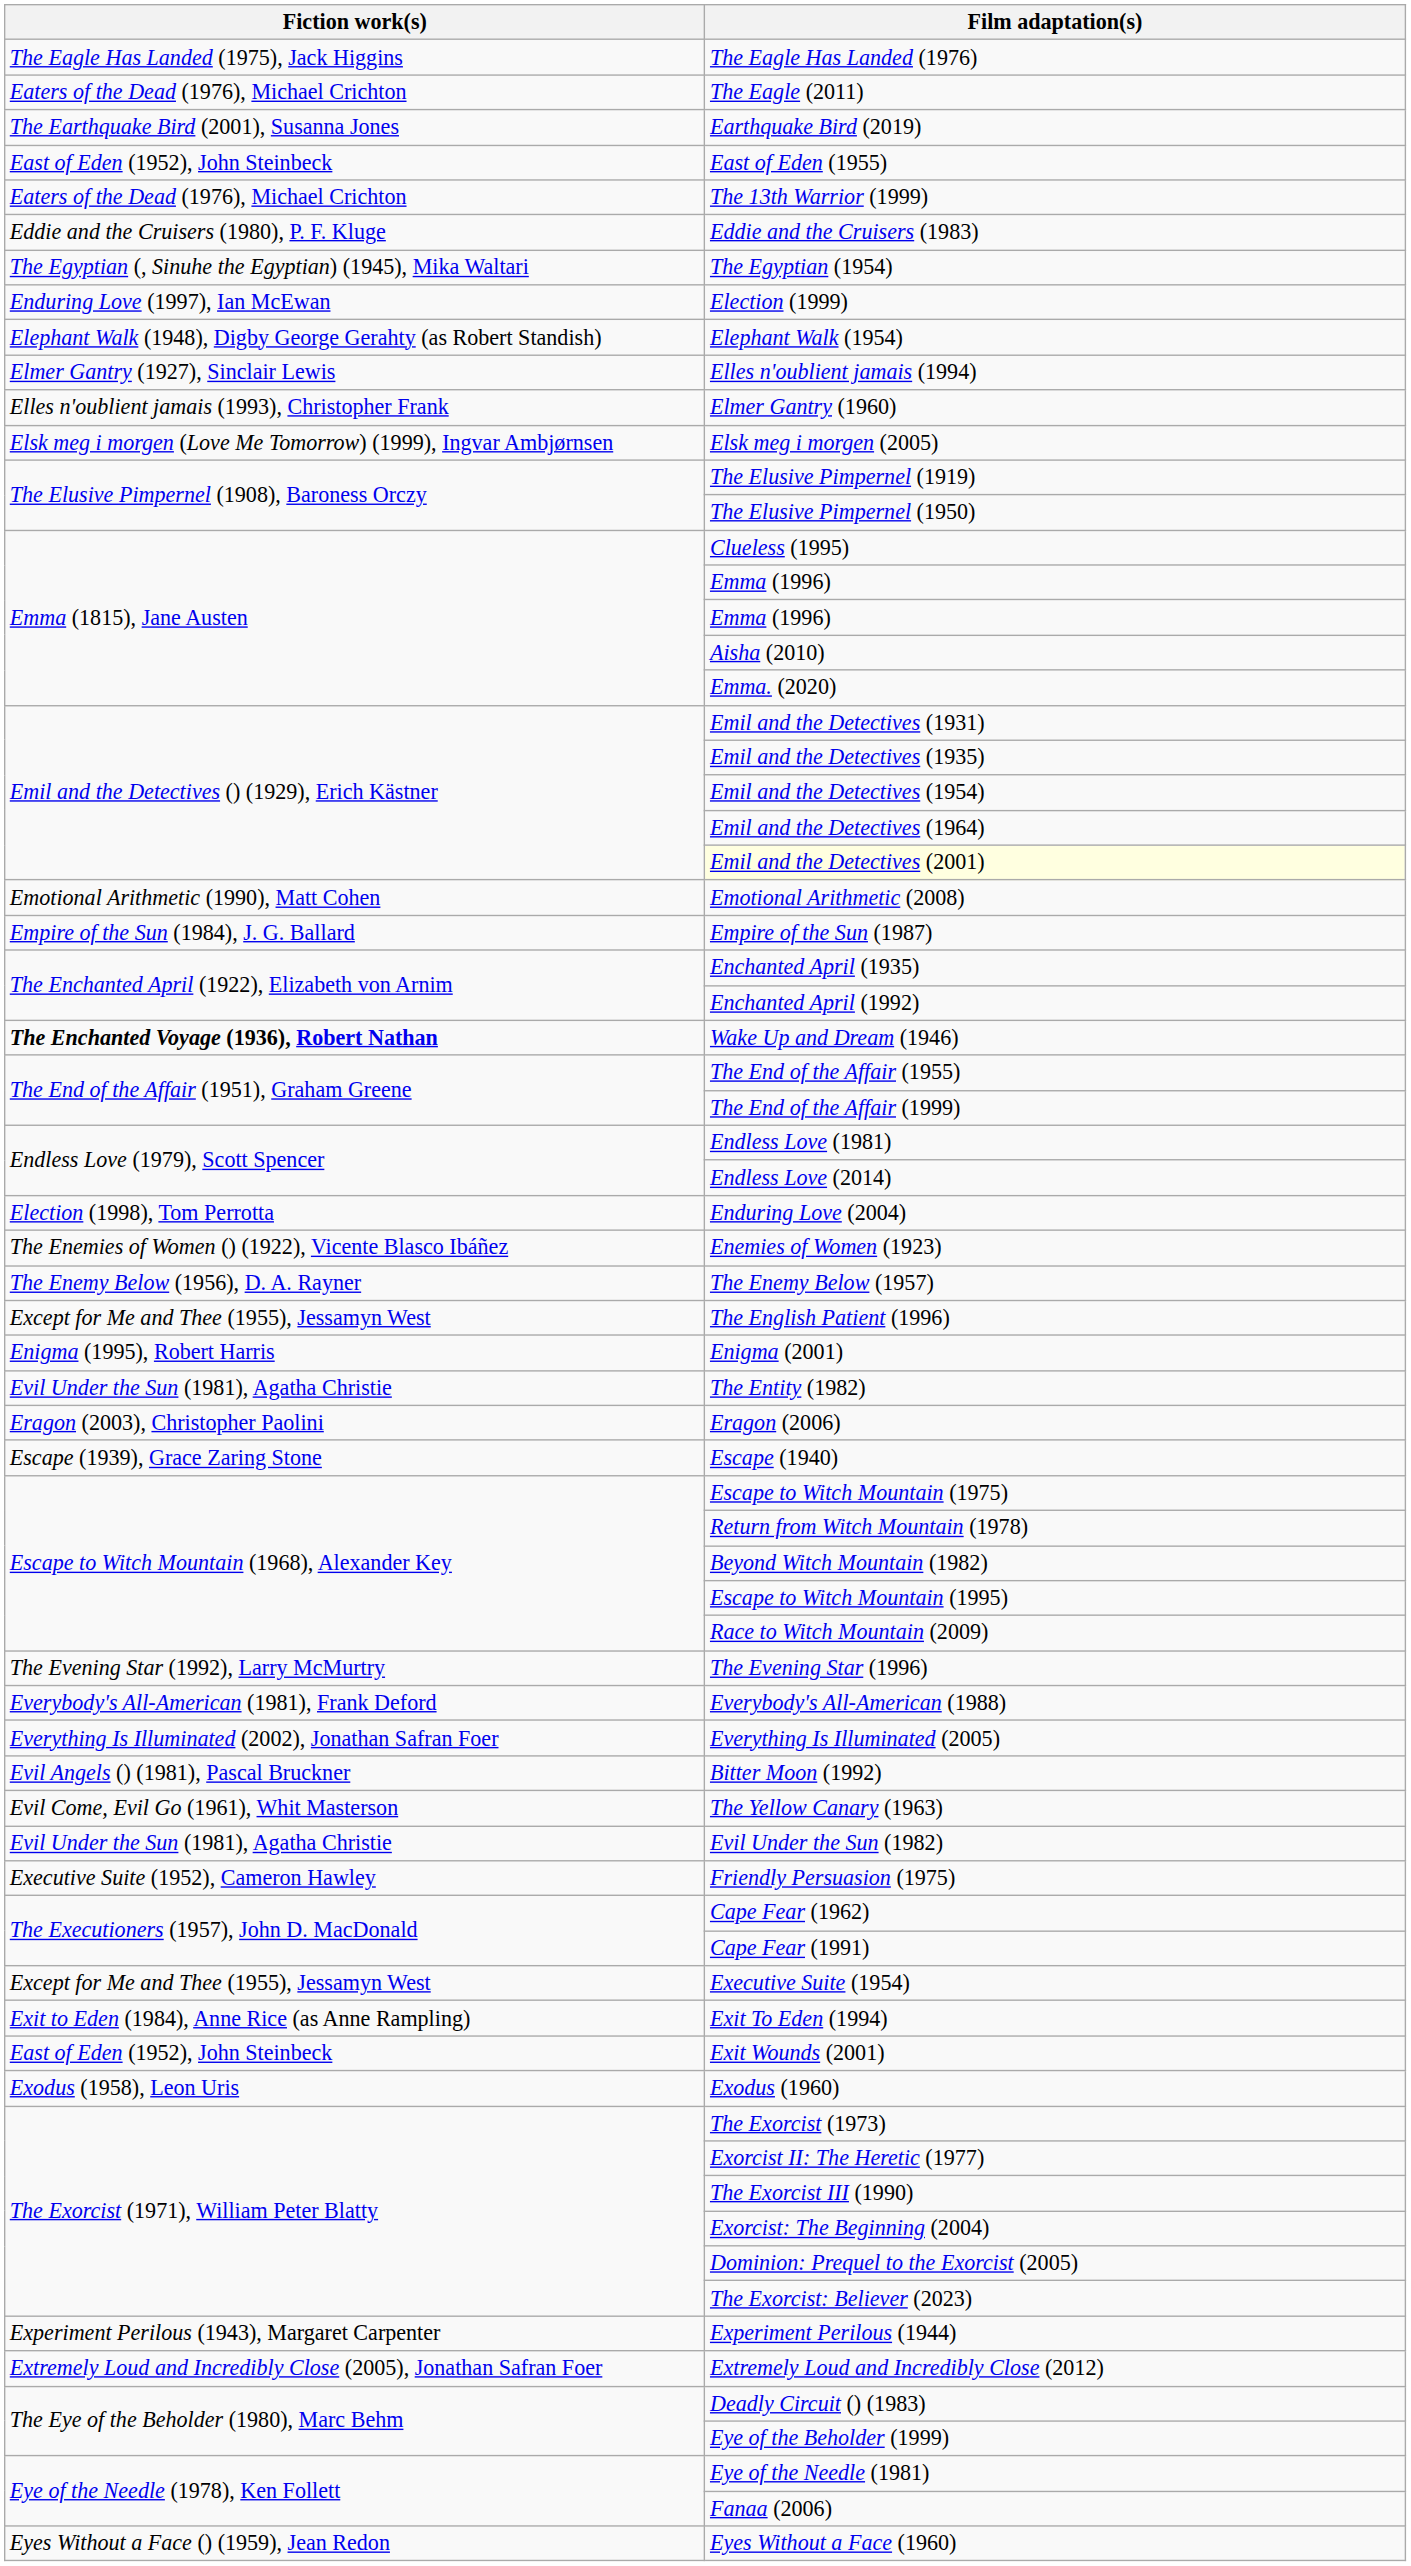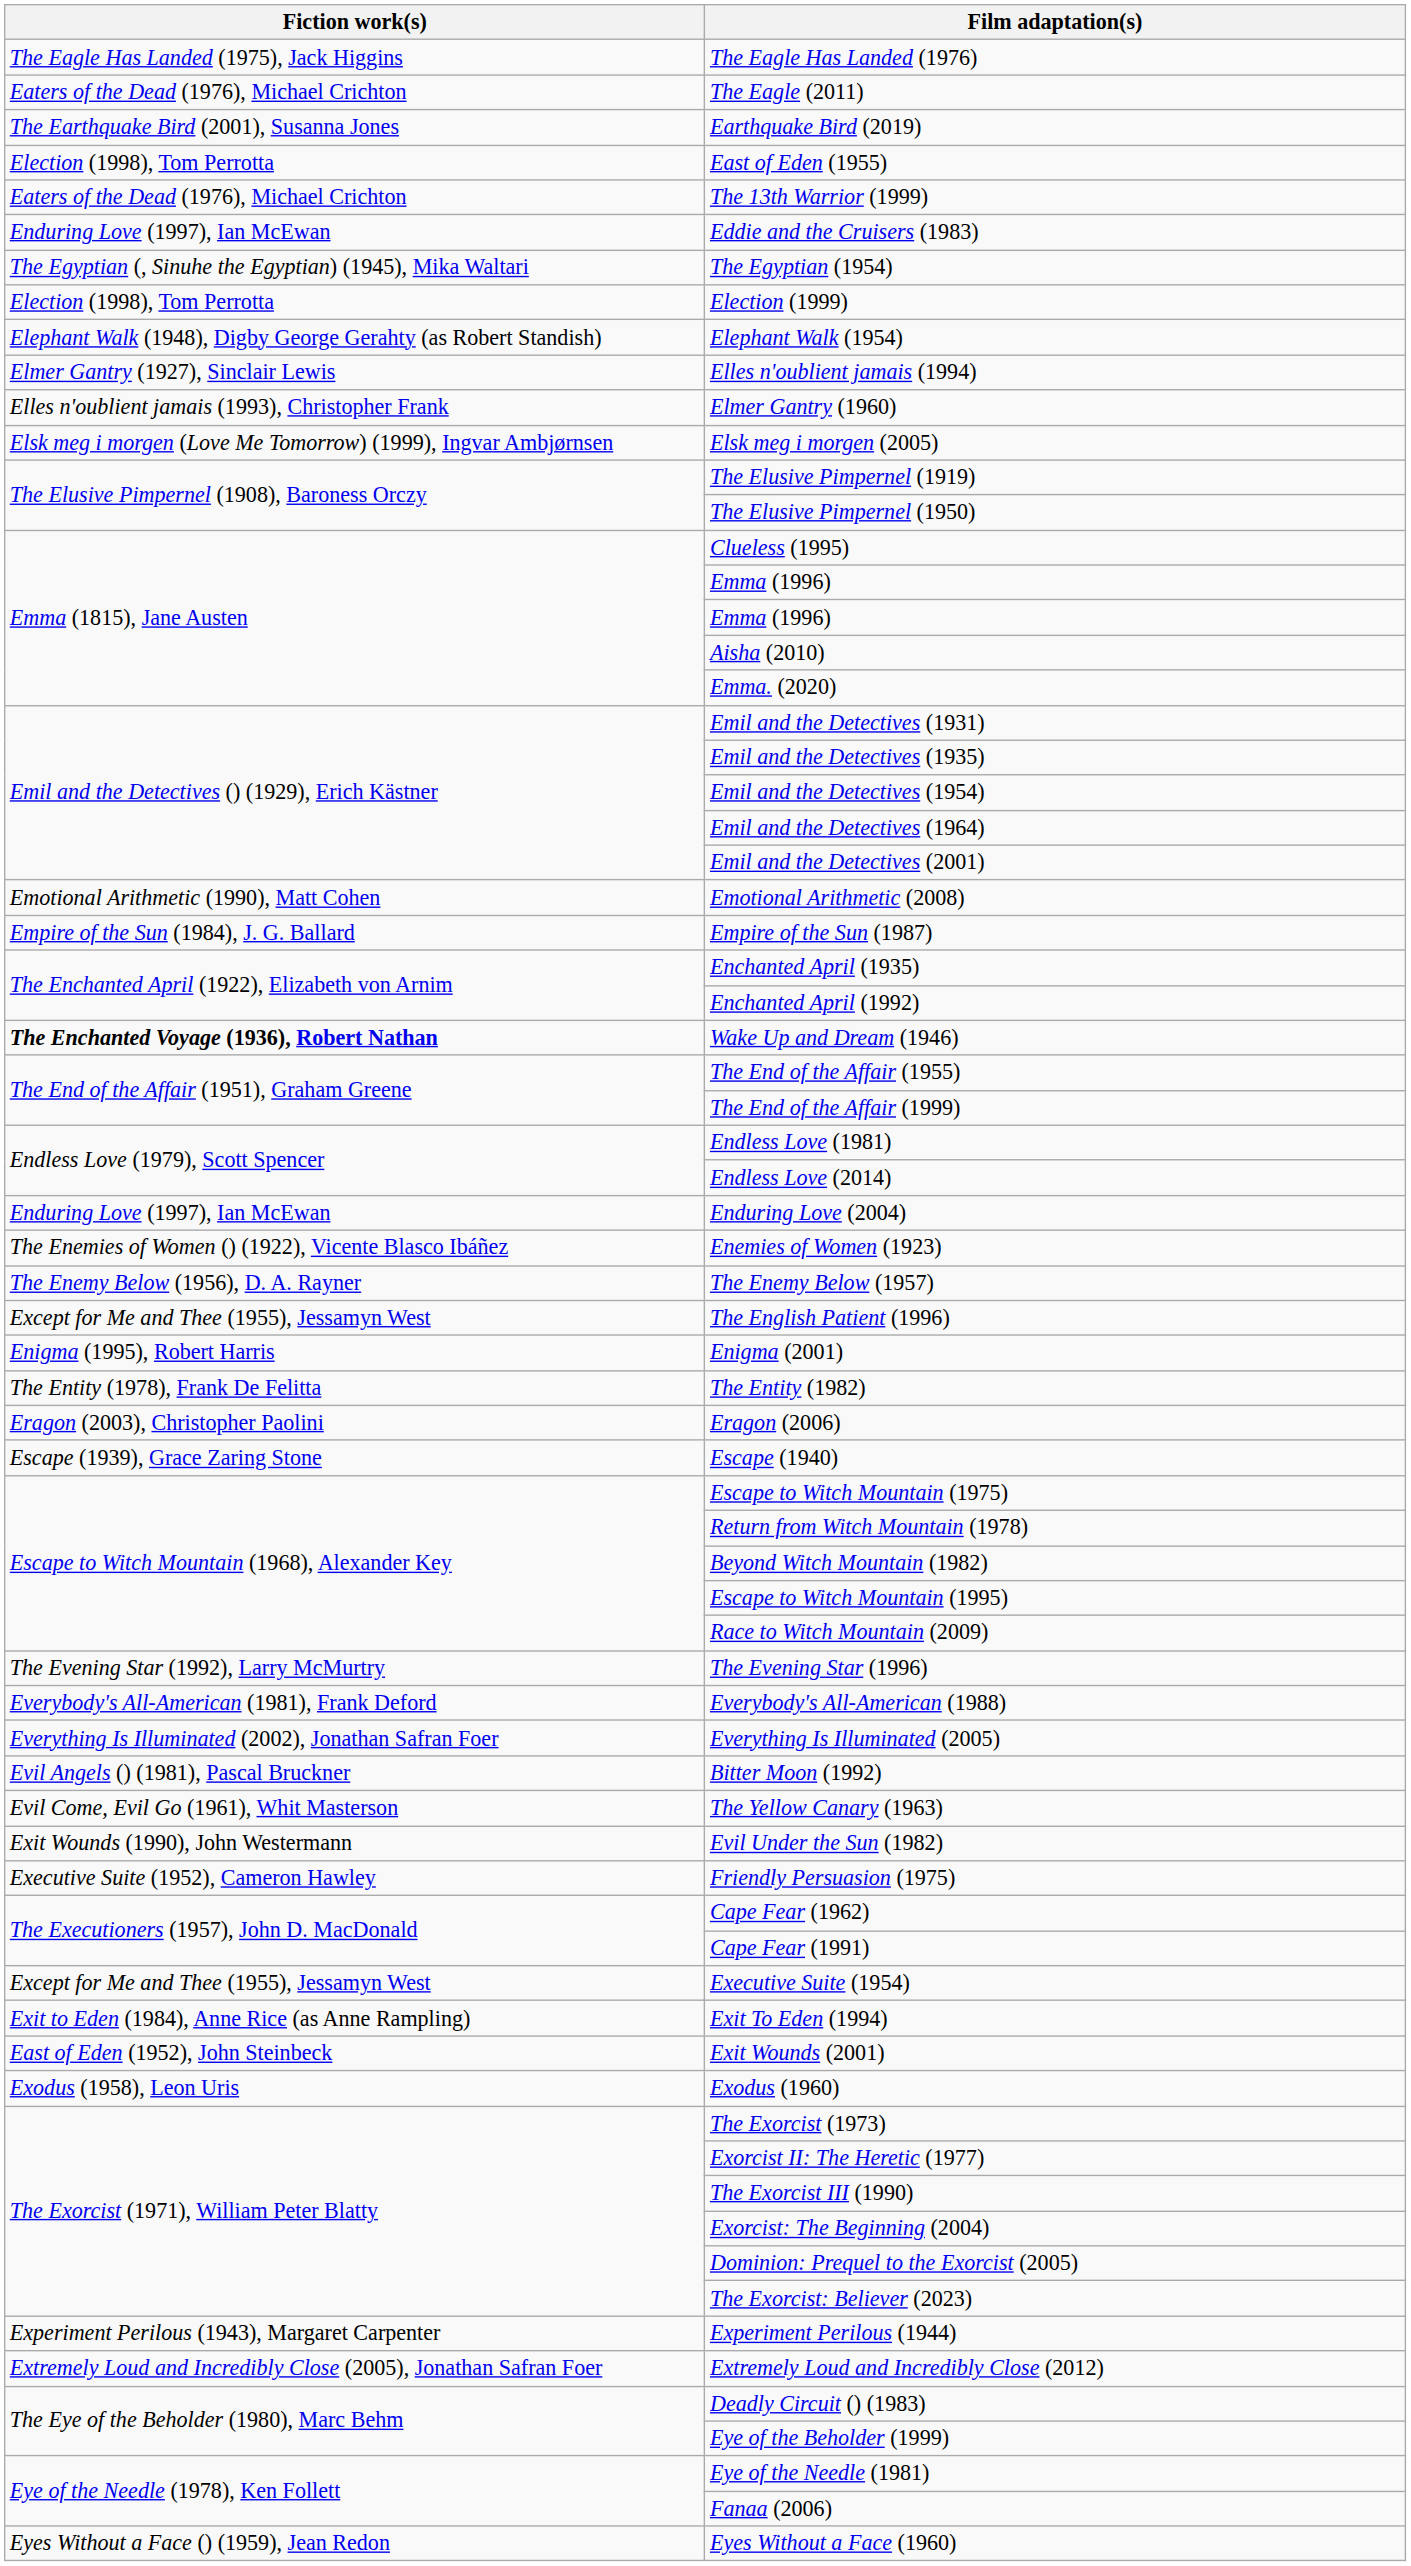(171, 162) East of Eden (1952), John Steinbeck -> (142, 162) Election (1998), Tom Perrotta
(198, 232) Eddie and the Cruisers (1980), P. F. Kluge -> (170, 232) Enduring Love (1997), Ian McEwan
(170, 302) Enduring Love (1997), Ian McEwan -> (142, 302) Election (1998), Tom Perrotta
(847, 862) lightyellow background -> (847, 862) no background
(142, 1212) Election (1998), Tom Perrotta -> (170, 1212) Enduring Love (1997), Ian McEwan
(201, 1387) Evil Under the Sun (1981), Agatha Christie -> (166, 1387) The Entity (1978), Frank De Felitta
(201, 1842) Evil Under the Sun (1981), Agatha Christie -> (181, 1842) Exit Wounds (1990), John Westermann
